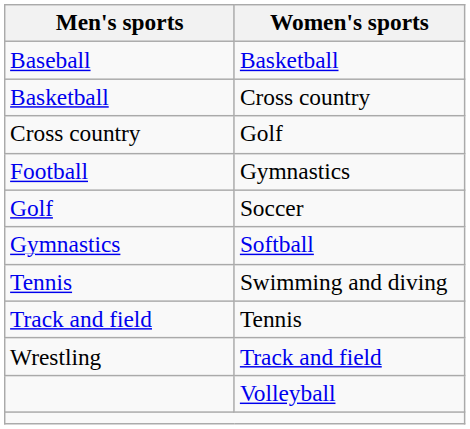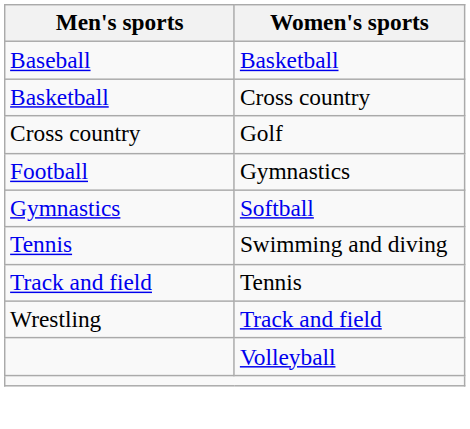- row: (272, 208)
